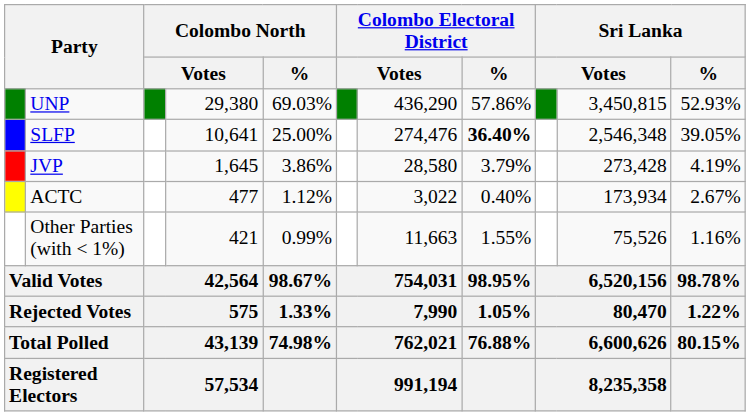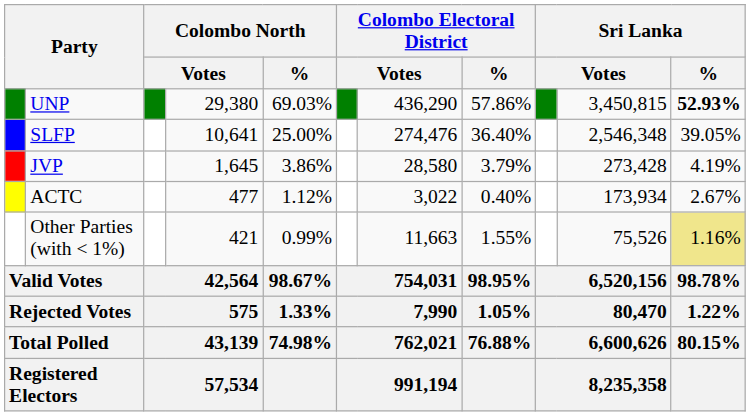(711, 103) normal -> (709, 103) bold
(500, 134) bold -> (501, 134) normal
(715, 238) no background -> (715, 238) khaki background
